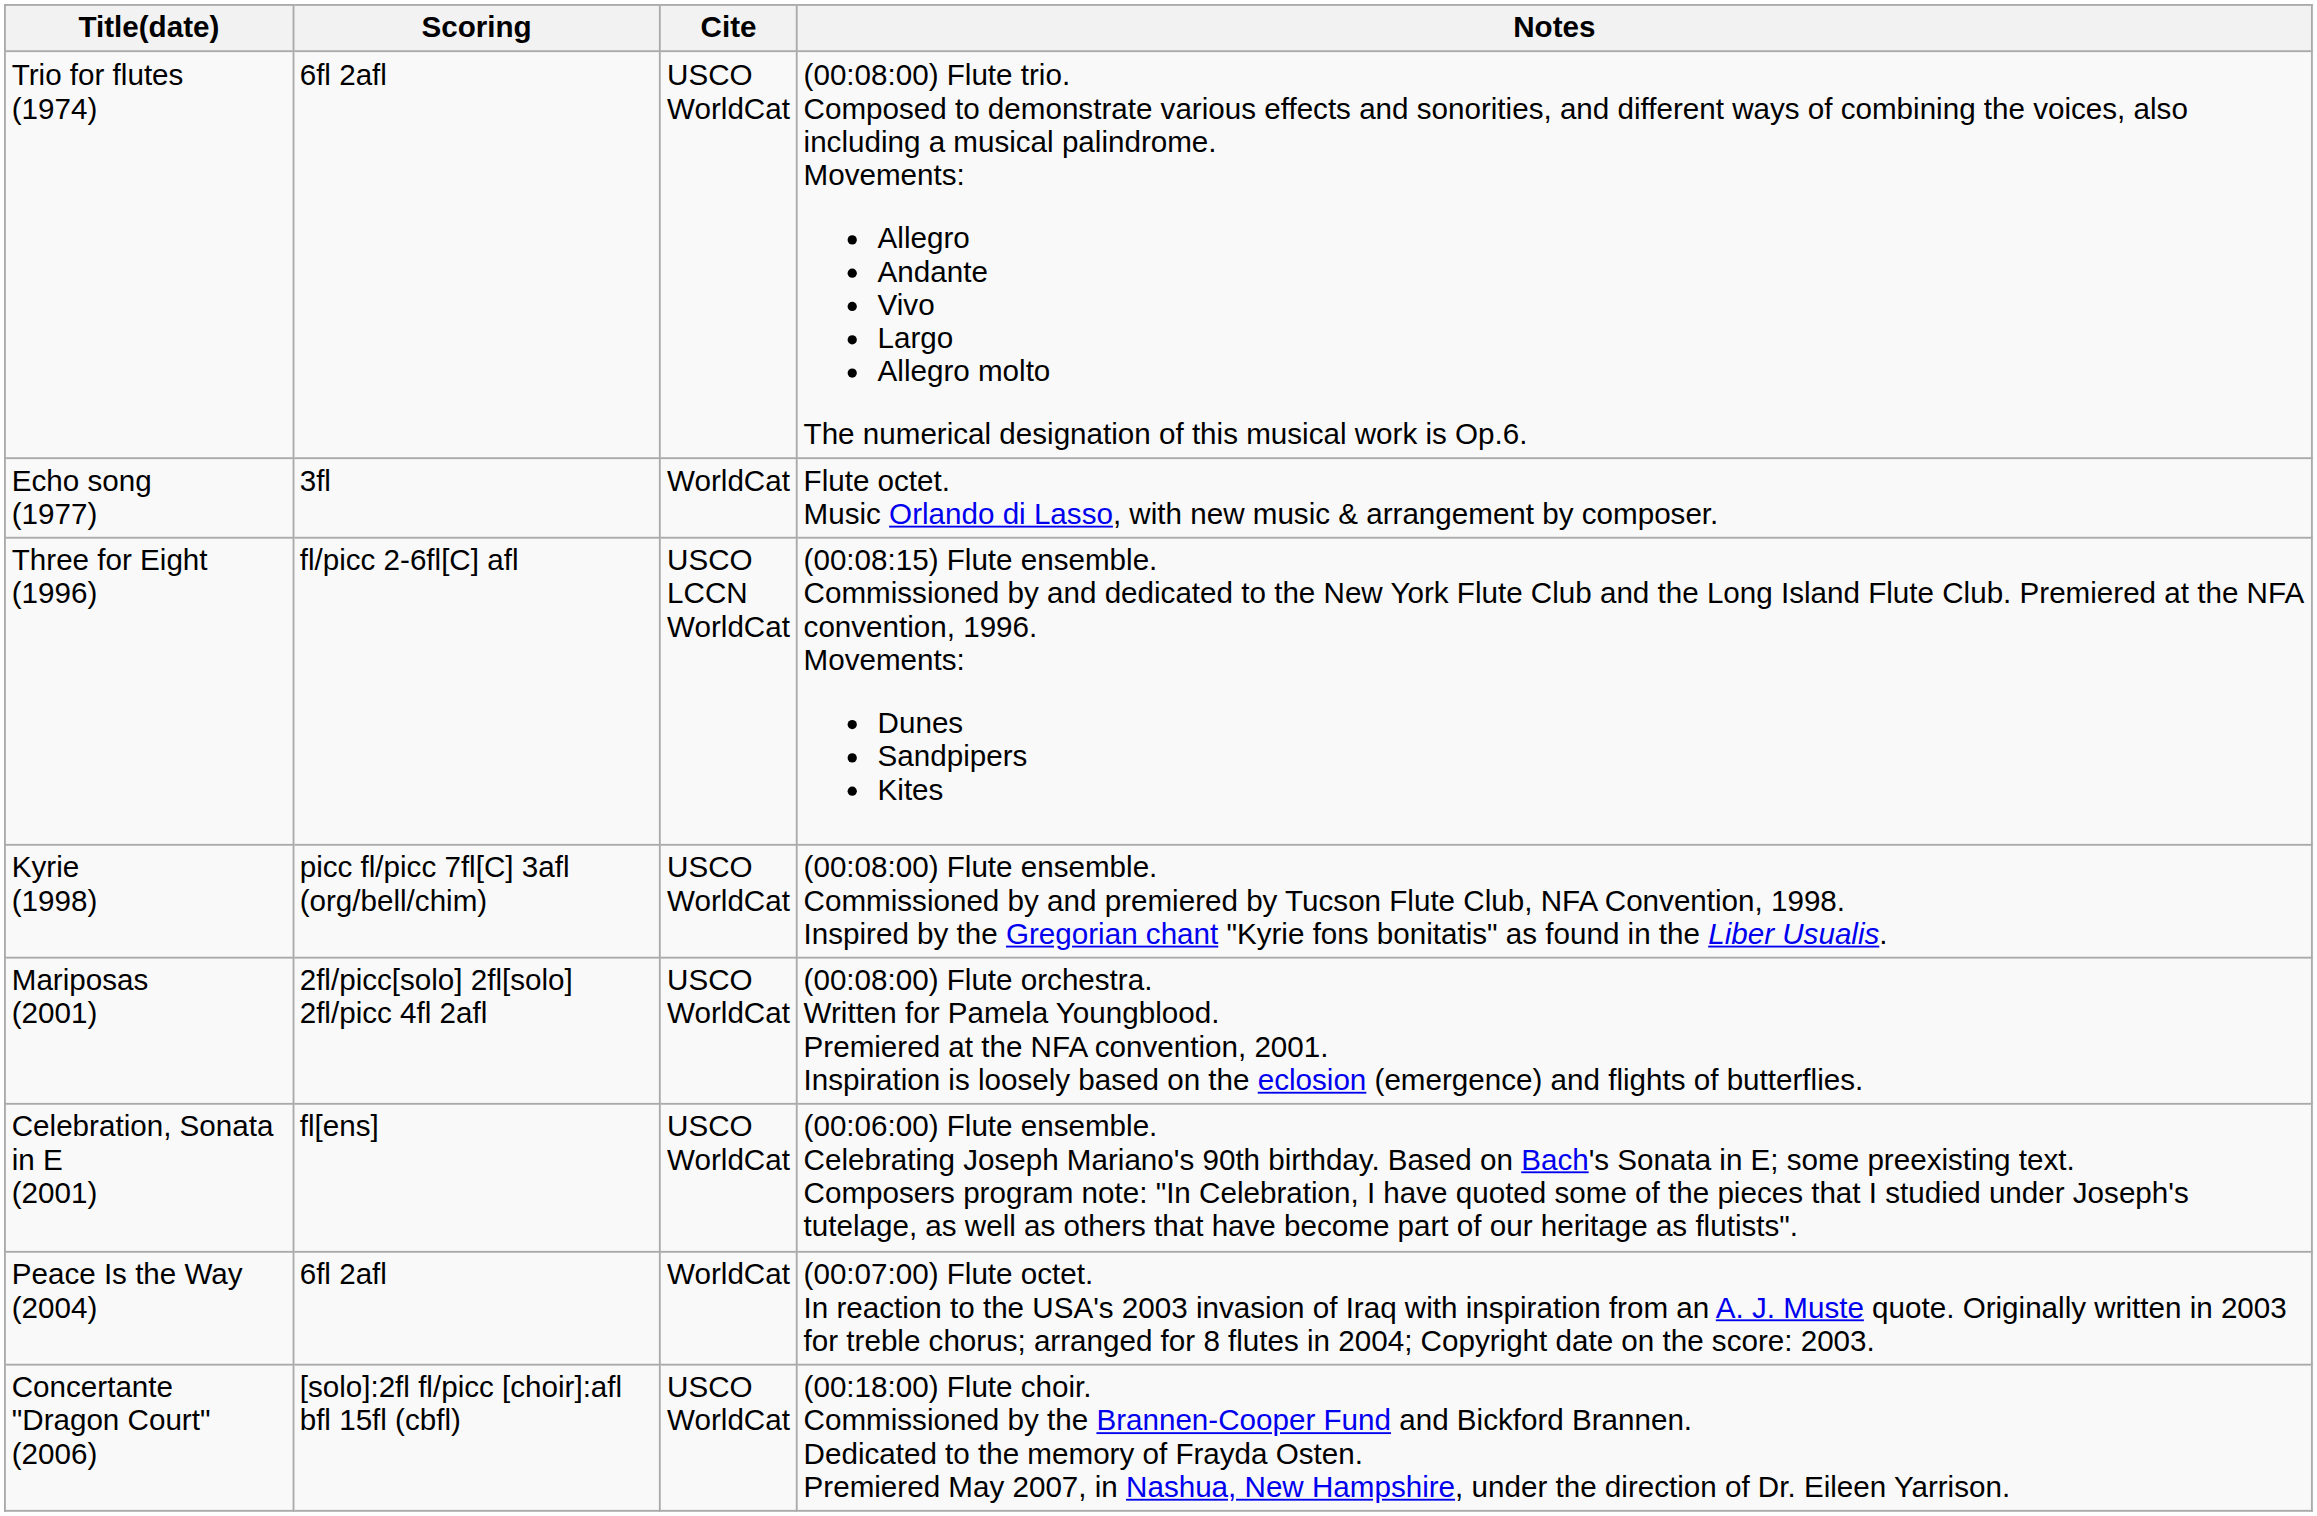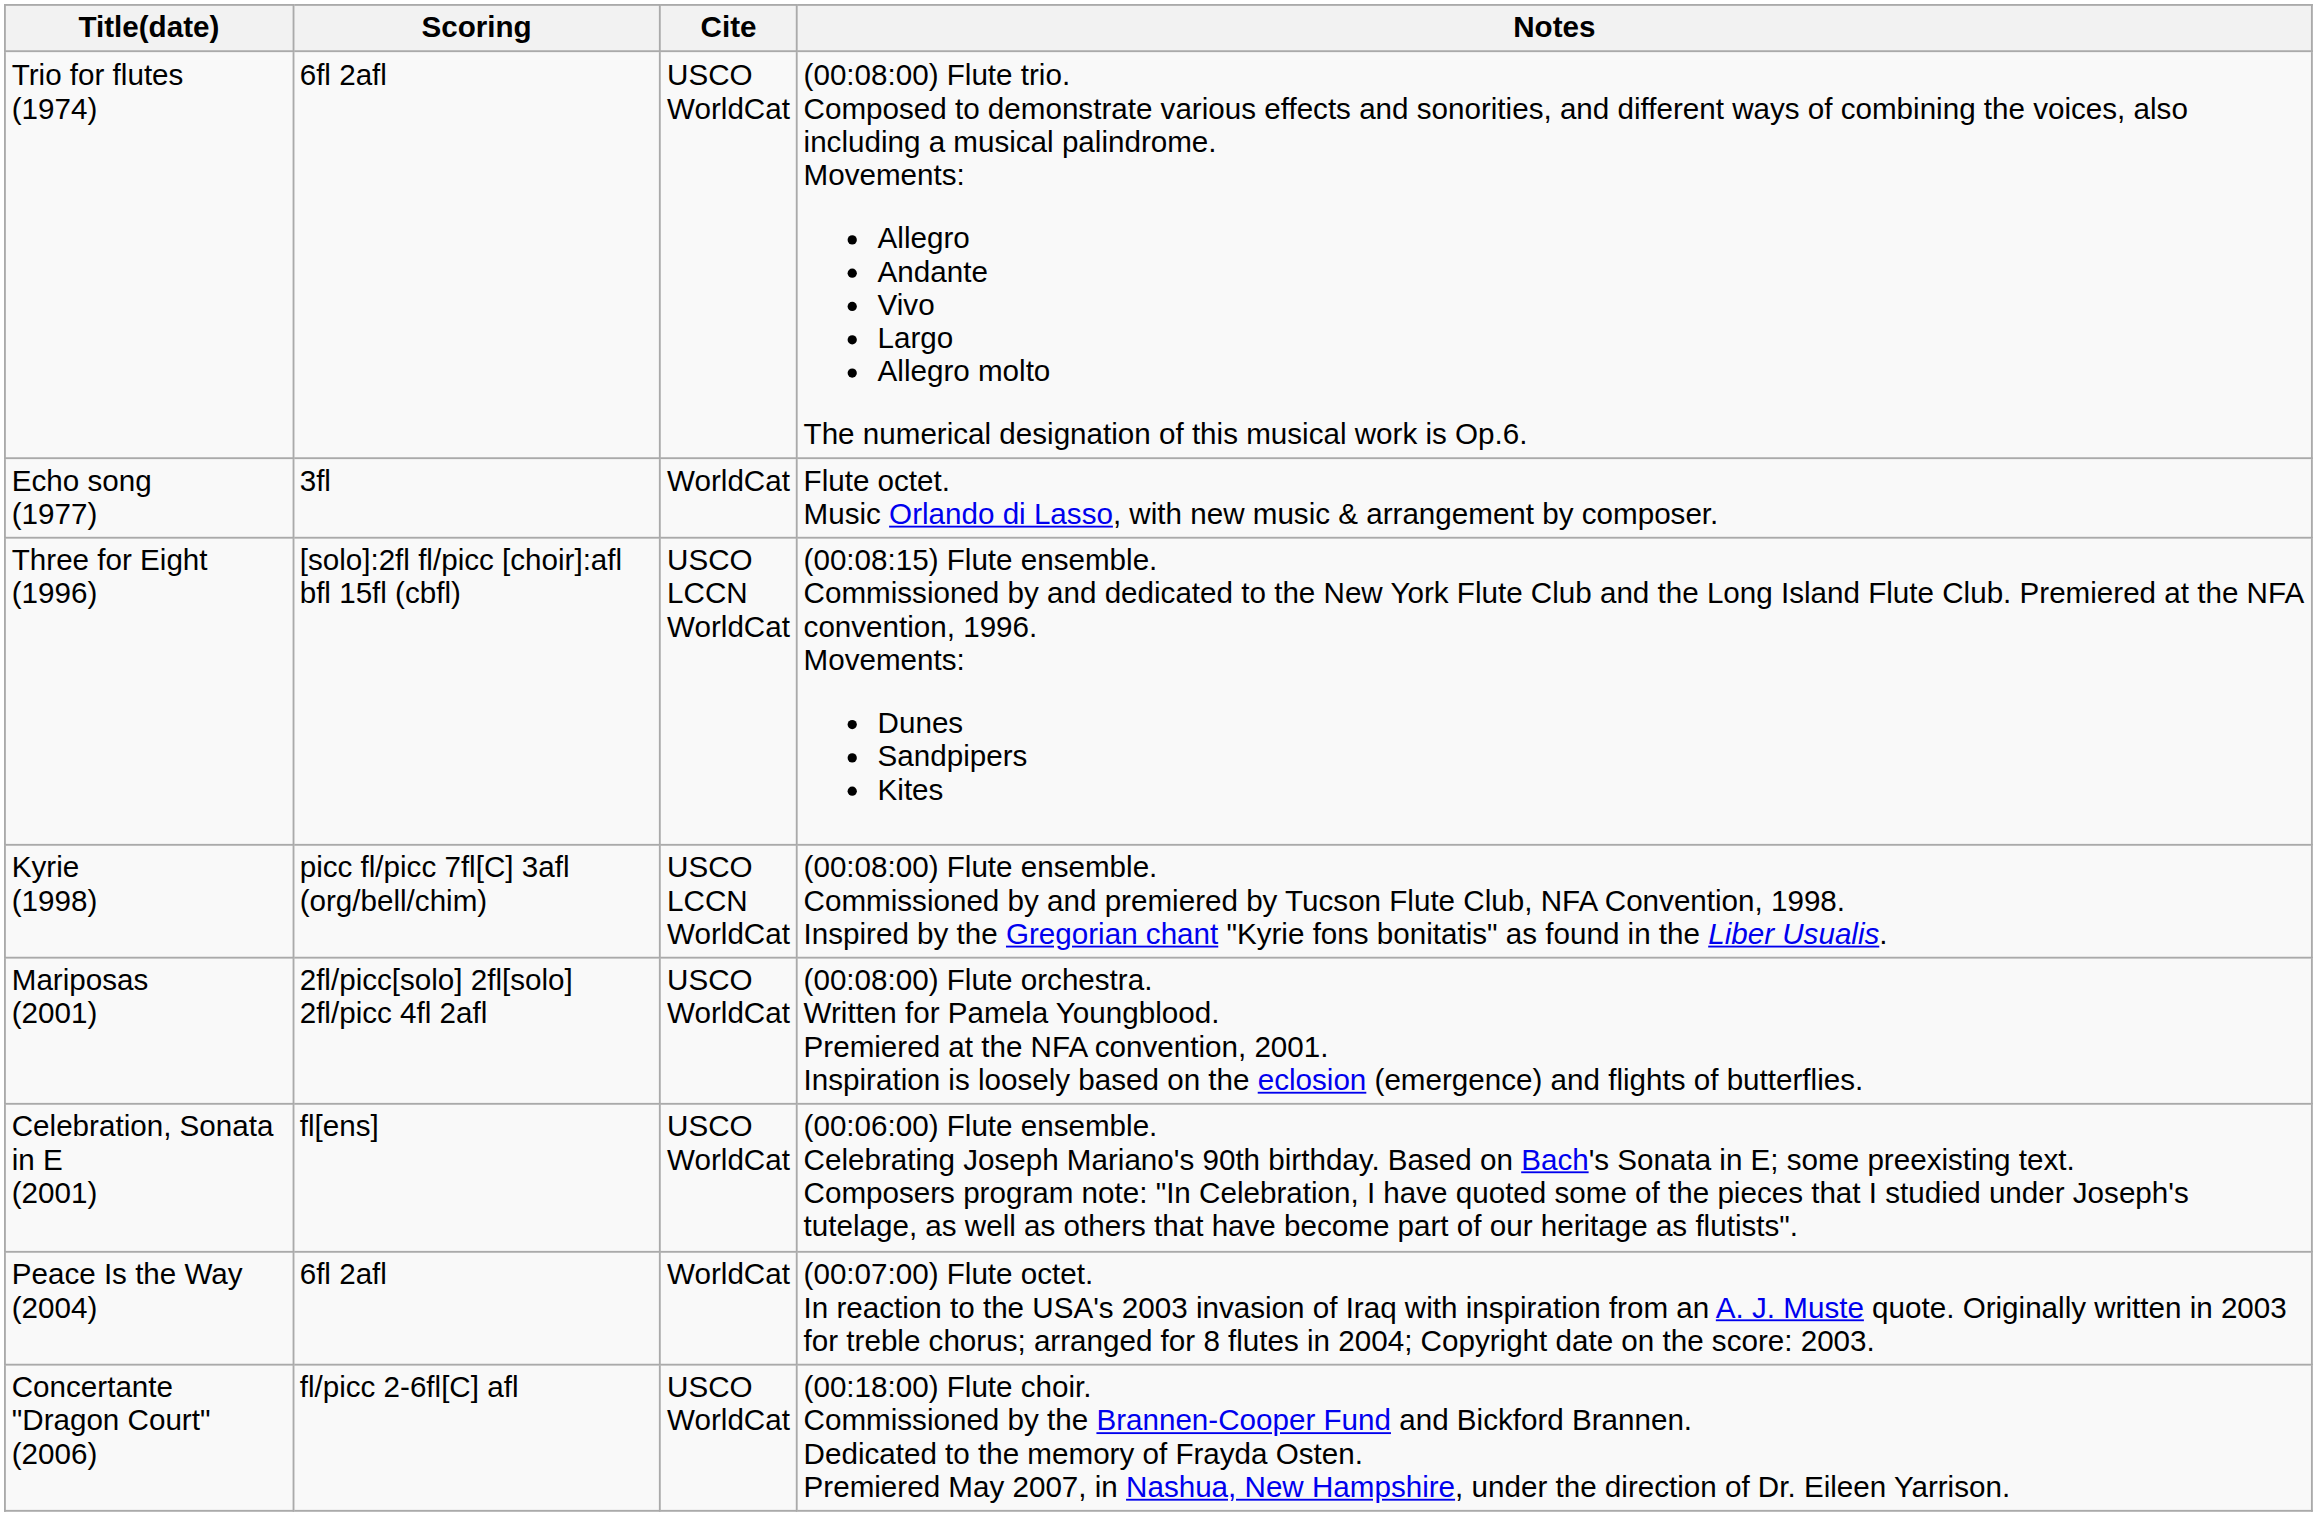(409, 561) fl/picc 2-6fl[C] afl -> (461, 577) [solo]:2fl fl/picc [choir]:afl bfl 15fl (cbfl)
(729, 883) USCO WorldCat -> (729, 900) USCO LCCN WorldCat
(461, 1404) [solo]:2fl fl/picc [choir]:afl bfl 15fl (cbfl) -> (409, 1387) fl/picc 2-6fl[C] afl
